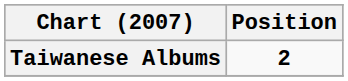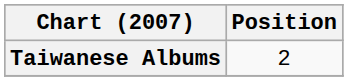(284, 59) bold -> (284, 59) normal
